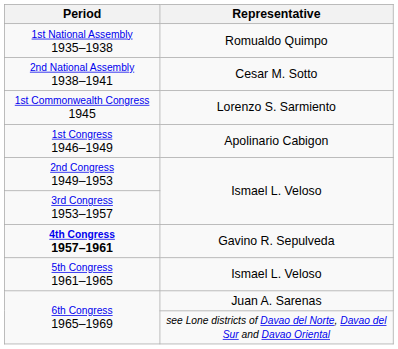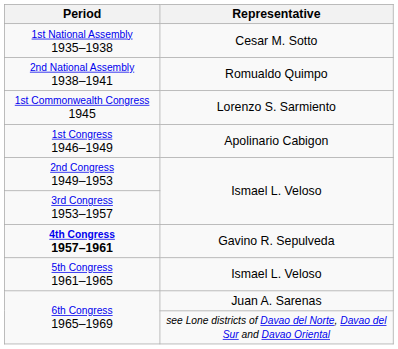(276, 40) Romualdo Quimpo -> (276, 40) Cesar M. Sotto
(276, 74) Cesar M. Sotto -> (276, 74) Romualdo Quimpo
